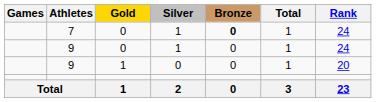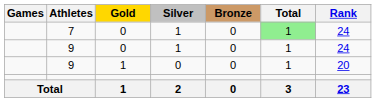(233, 31) bold -> (233, 31) normal
(288, 31) no background -> (288, 31) lightgreen background
